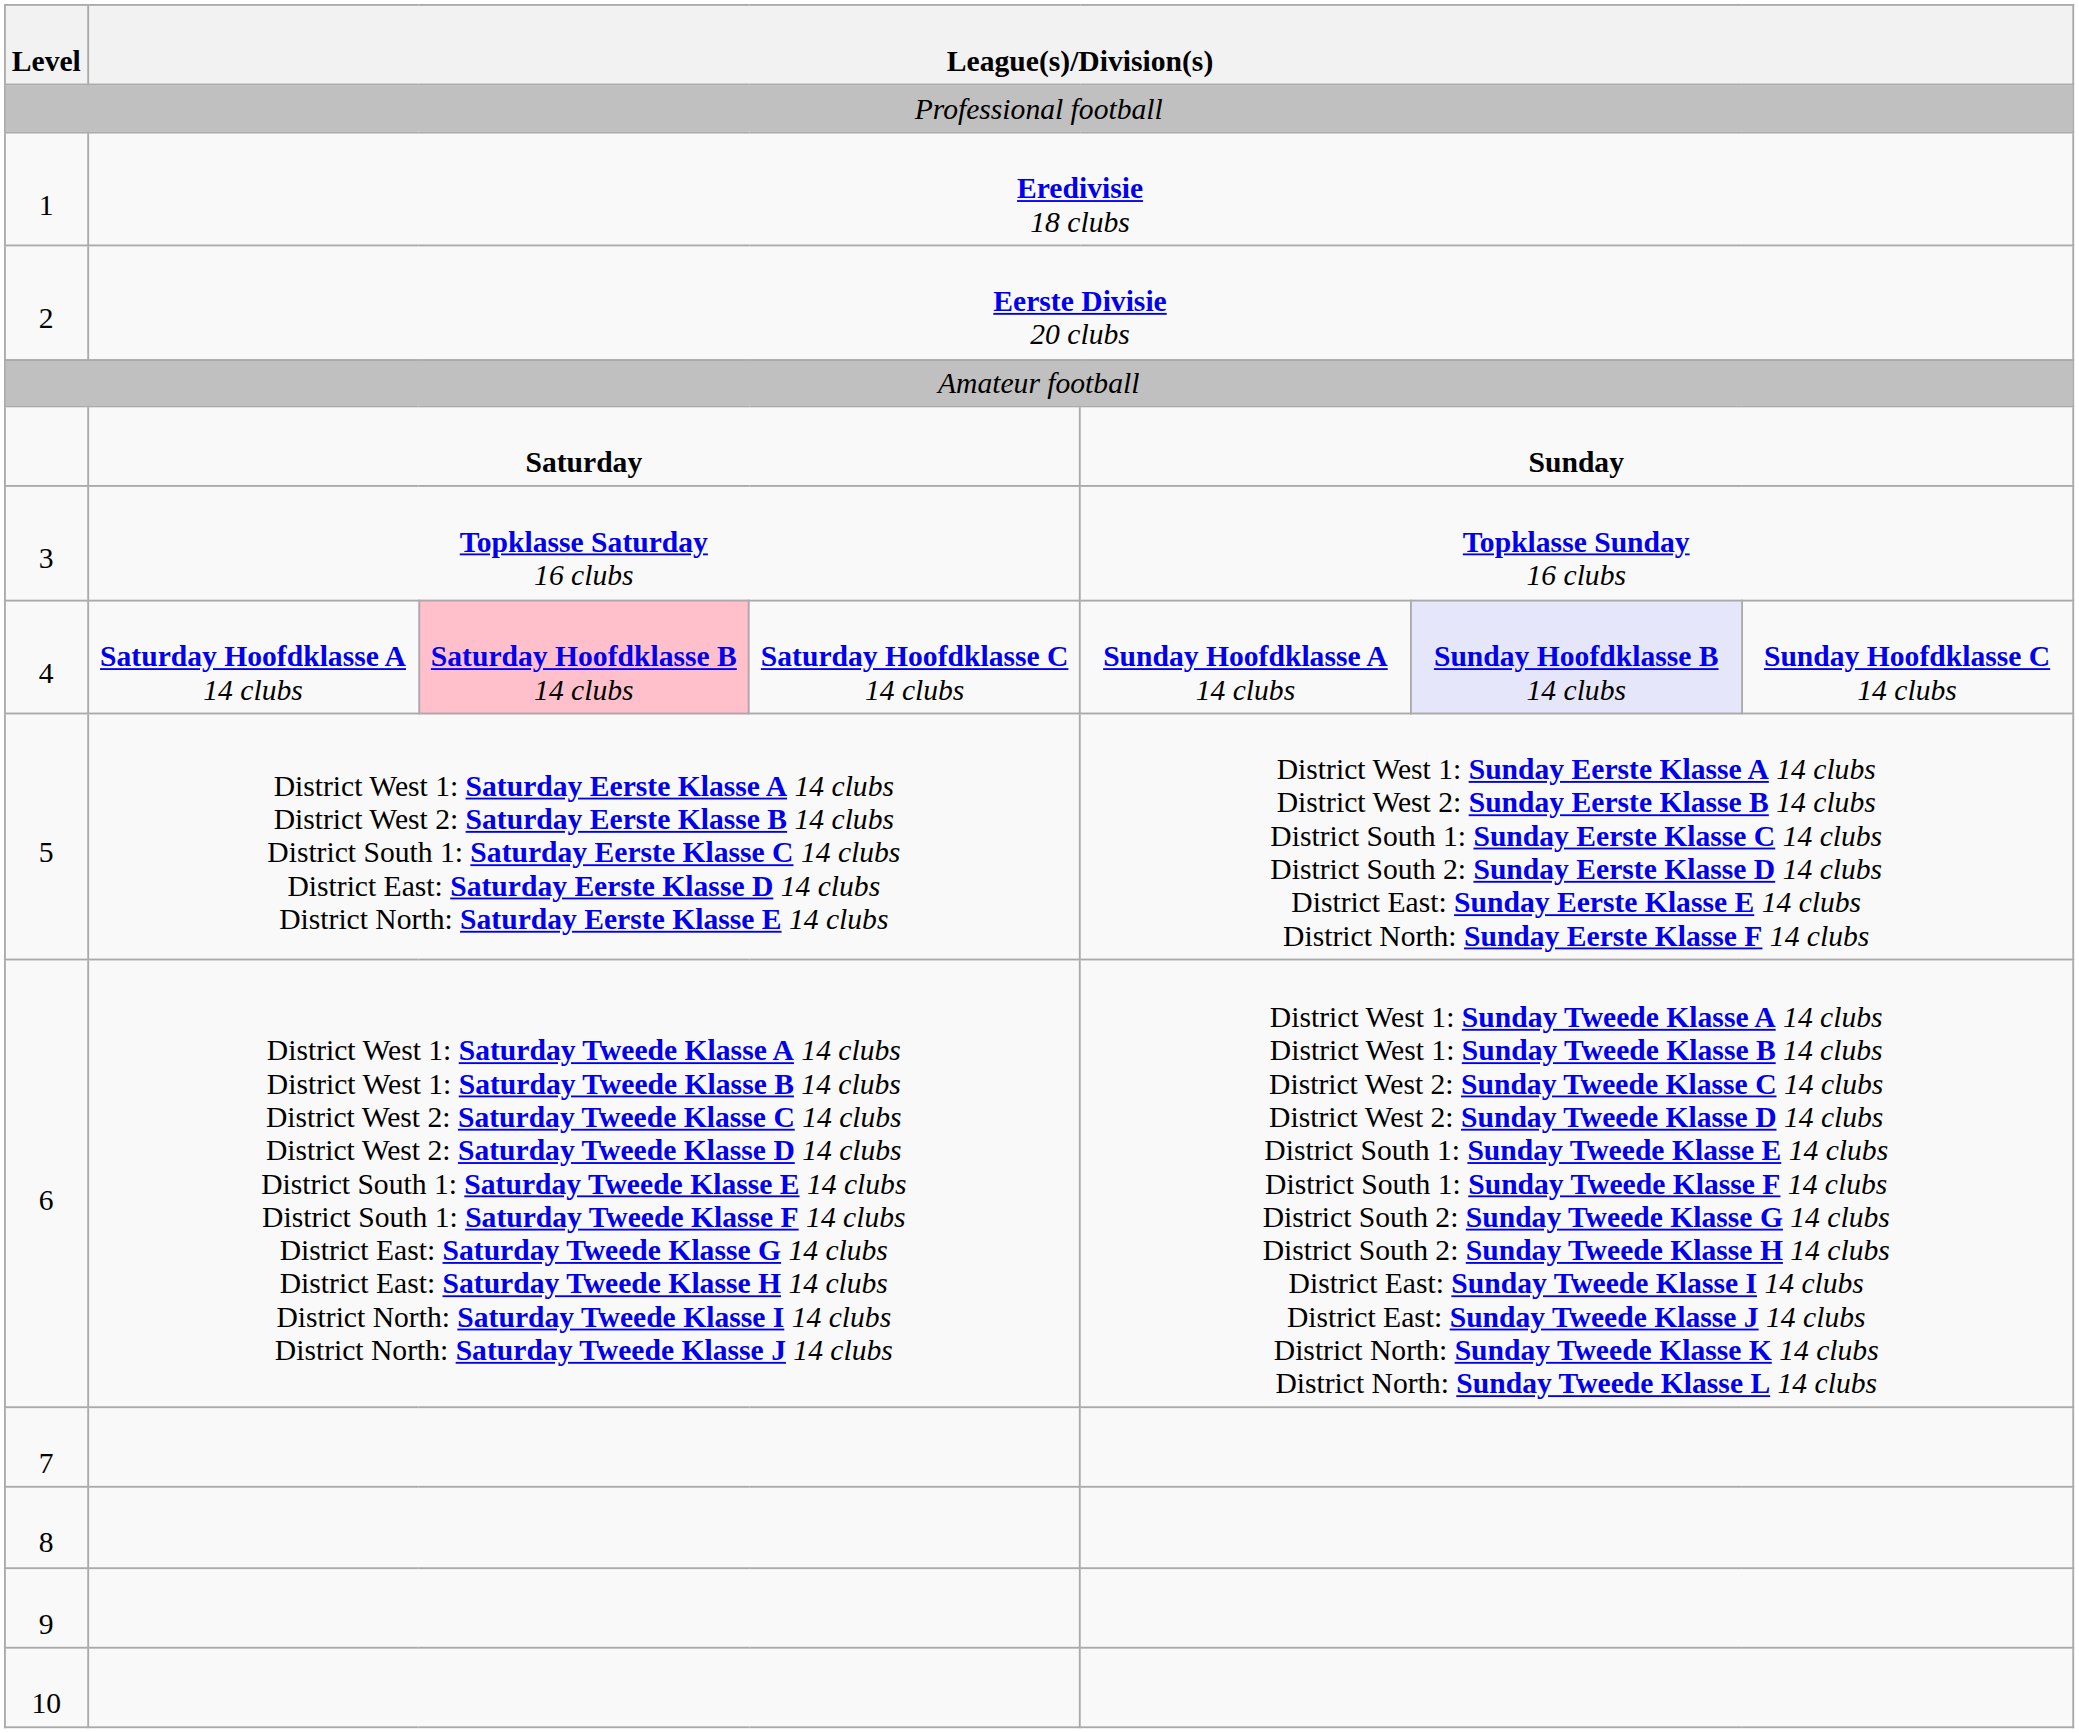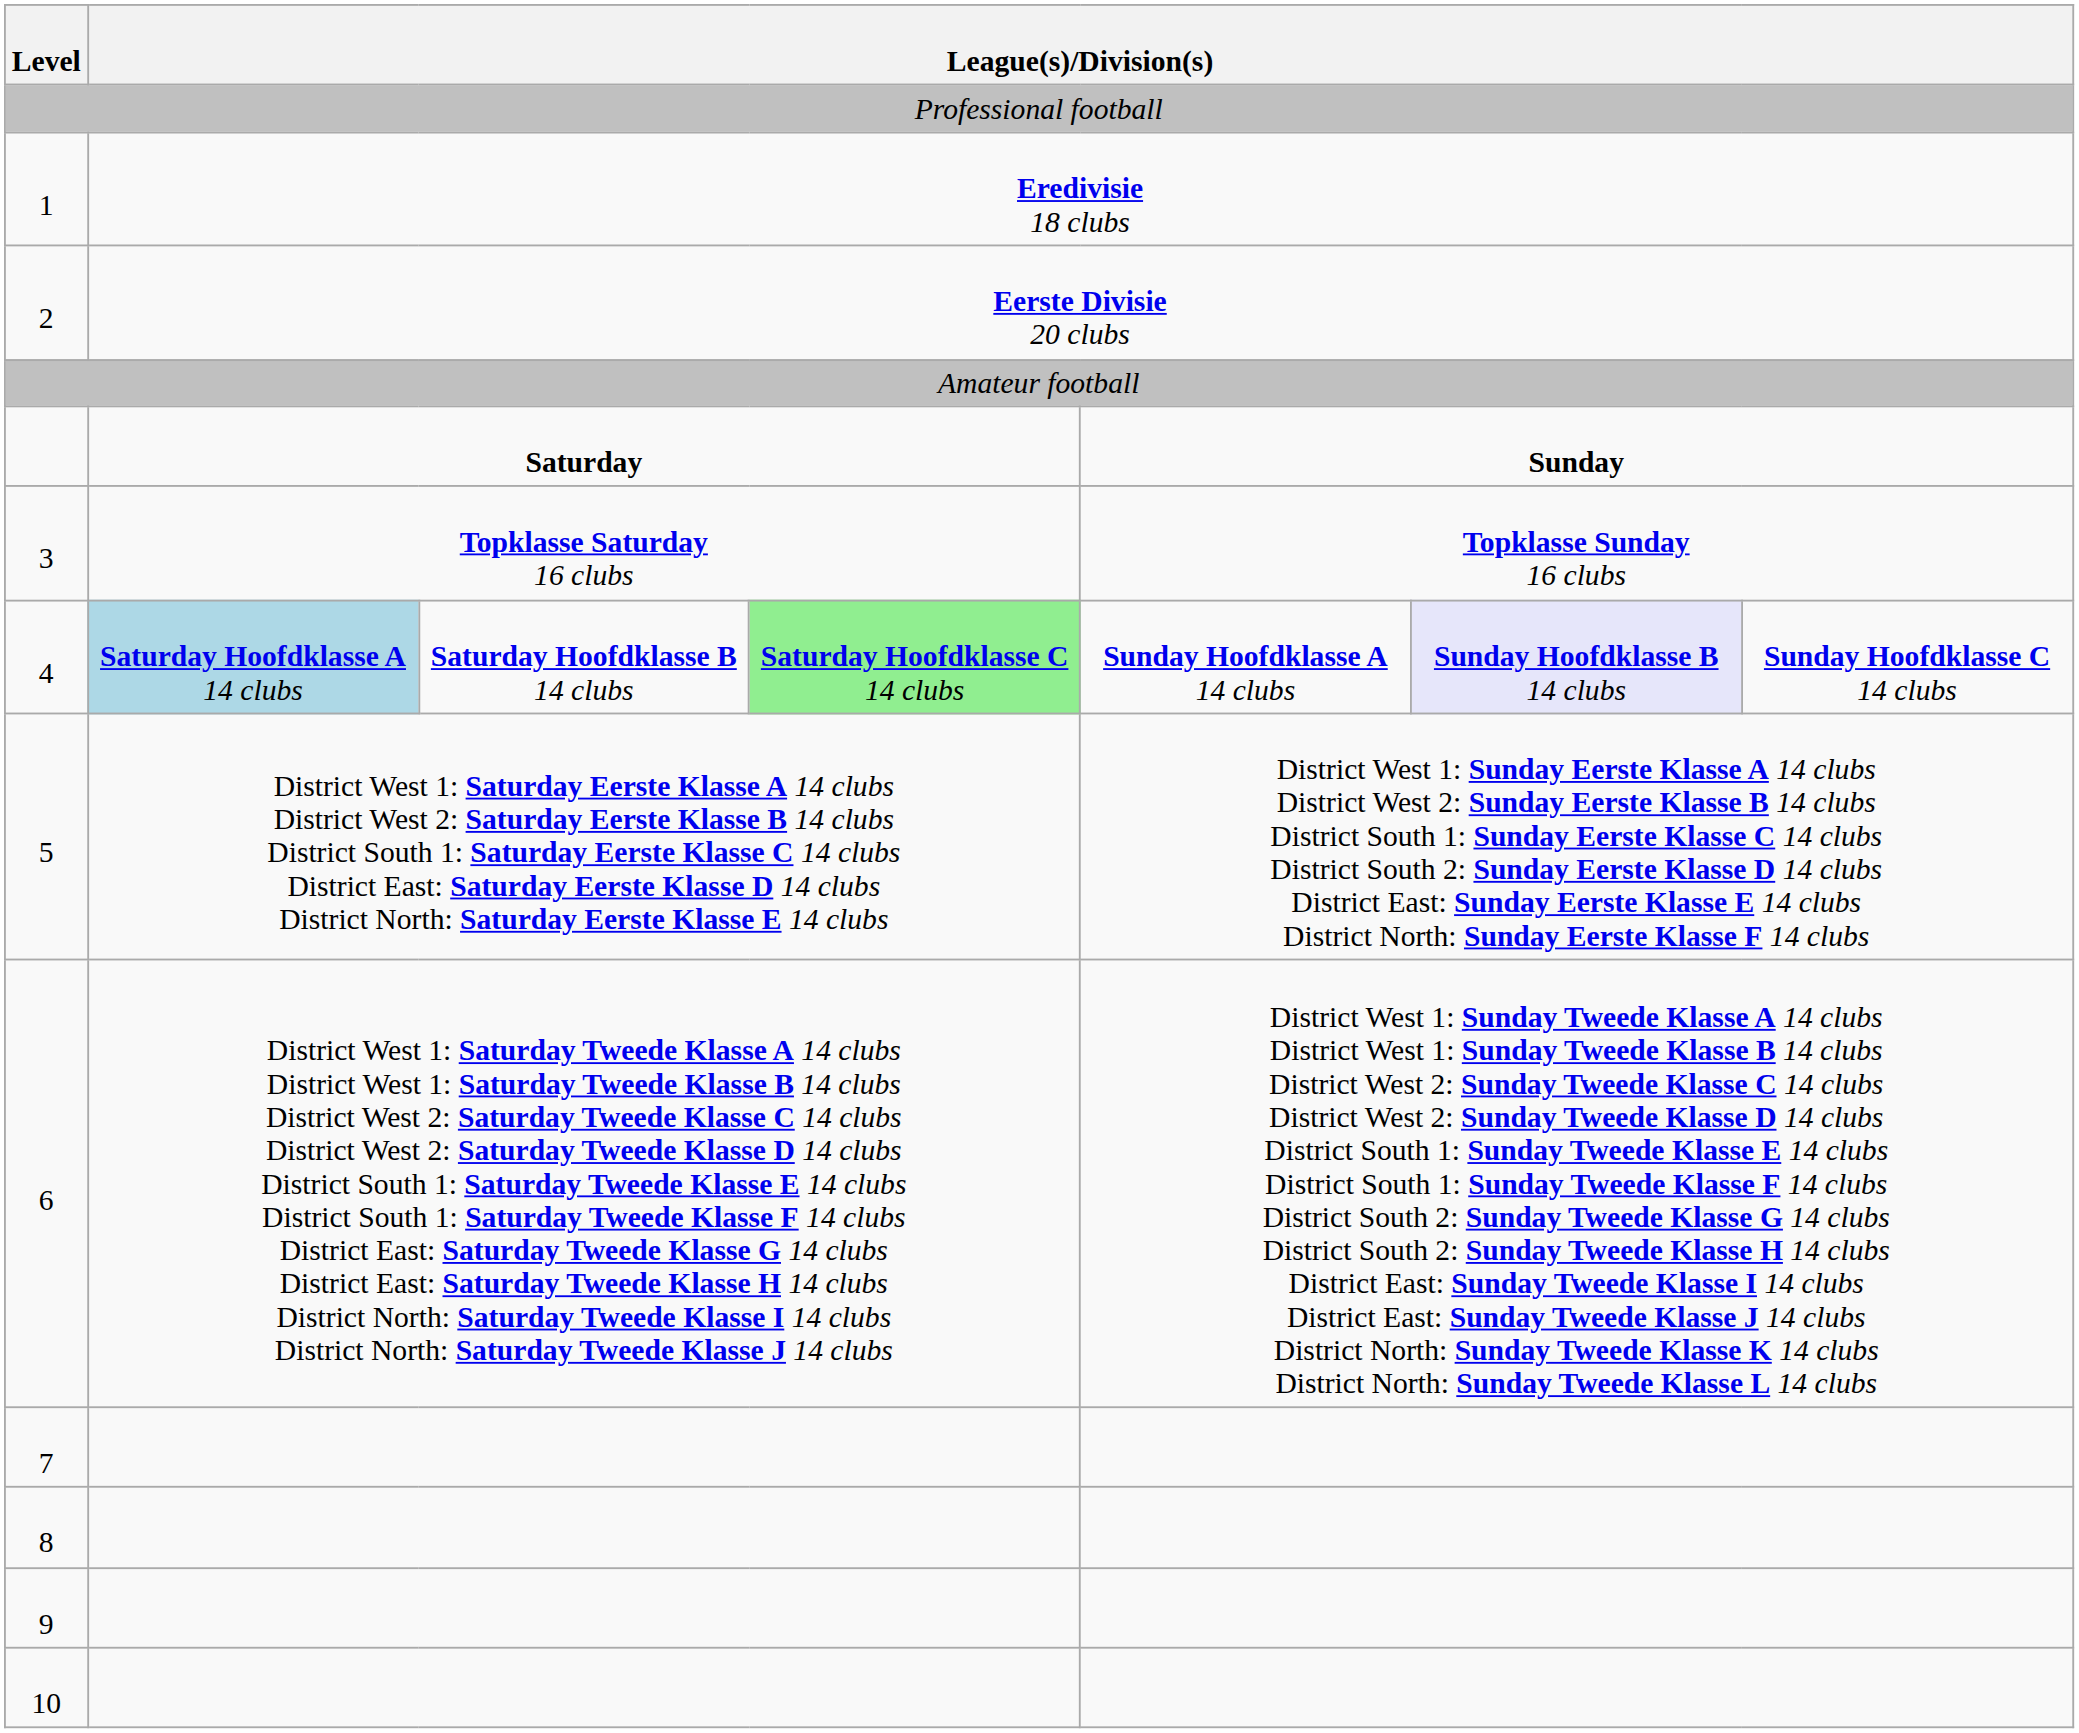(253, 672) no background -> (253, 672) lightblue background
(584, 672) pink background -> (584, 672) no background
(915, 672) no background -> (915, 672) lightgreen background
